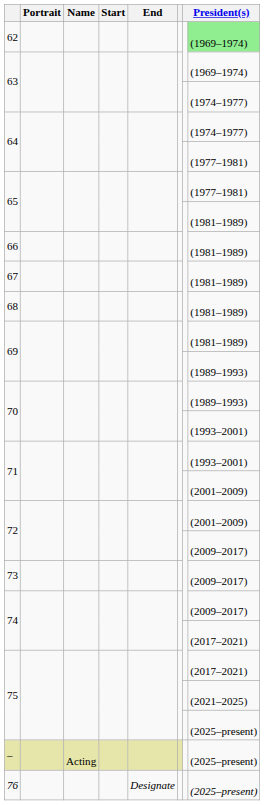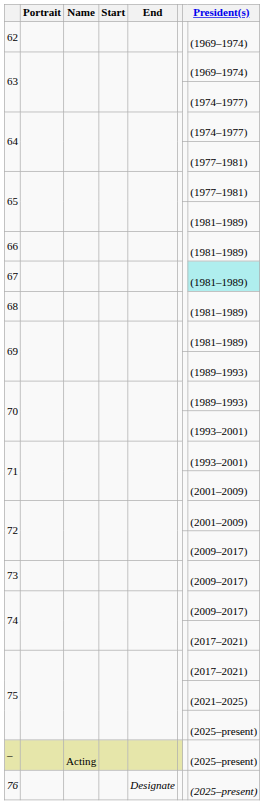(219, 43) lightgreen background -> (219, 43) no background
(219, 282) no background -> (219, 282) paleturquoise background
